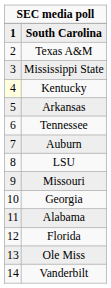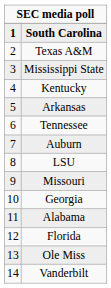(13, 88) lightyellow background -> (13, 88) no background
